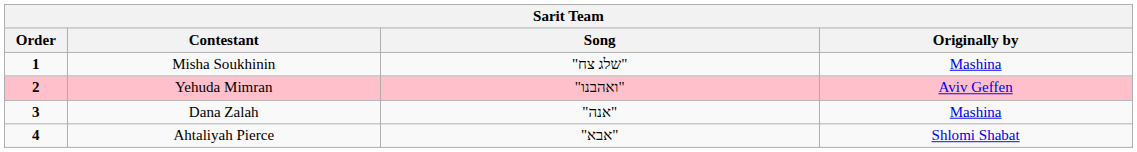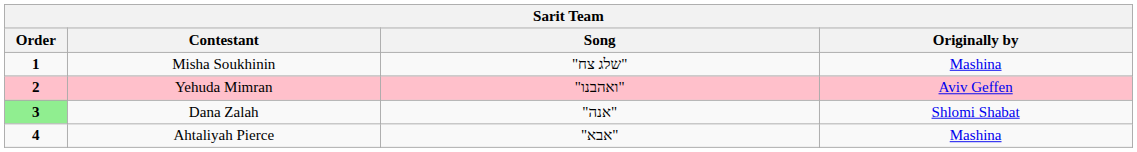(36, 111) no background -> (36, 111) lightgreen background
(976, 111) Mashina -> (976, 111) Shlomi Shabat
(976, 135) Shlomi Shabat -> (976, 135) Mashina
